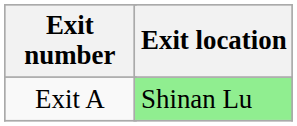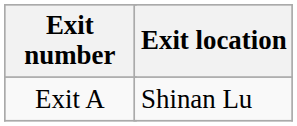(197, 98) lightgreen background -> (197, 98) no background
